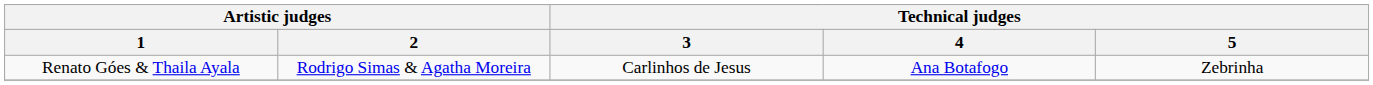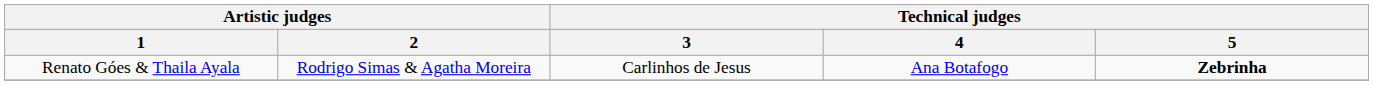(1232, 67) normal -> (1232, 67) bold
